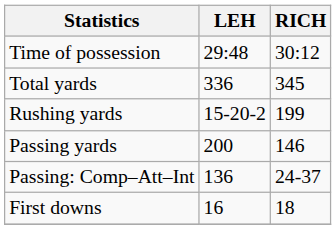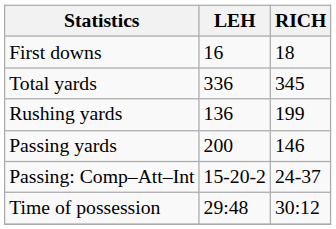rows swapped: (55, 208) <-> (85, 51)
(235, 114) 15-20-2 -> (218, 114) 136
(218, 176) 136 -> (235, 176) 15-20-2
